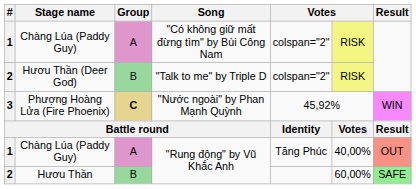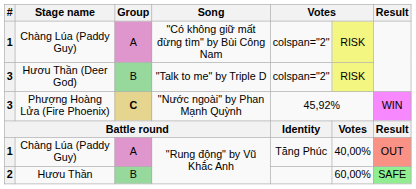(10, 77) 2 -> (10, 77) 3
